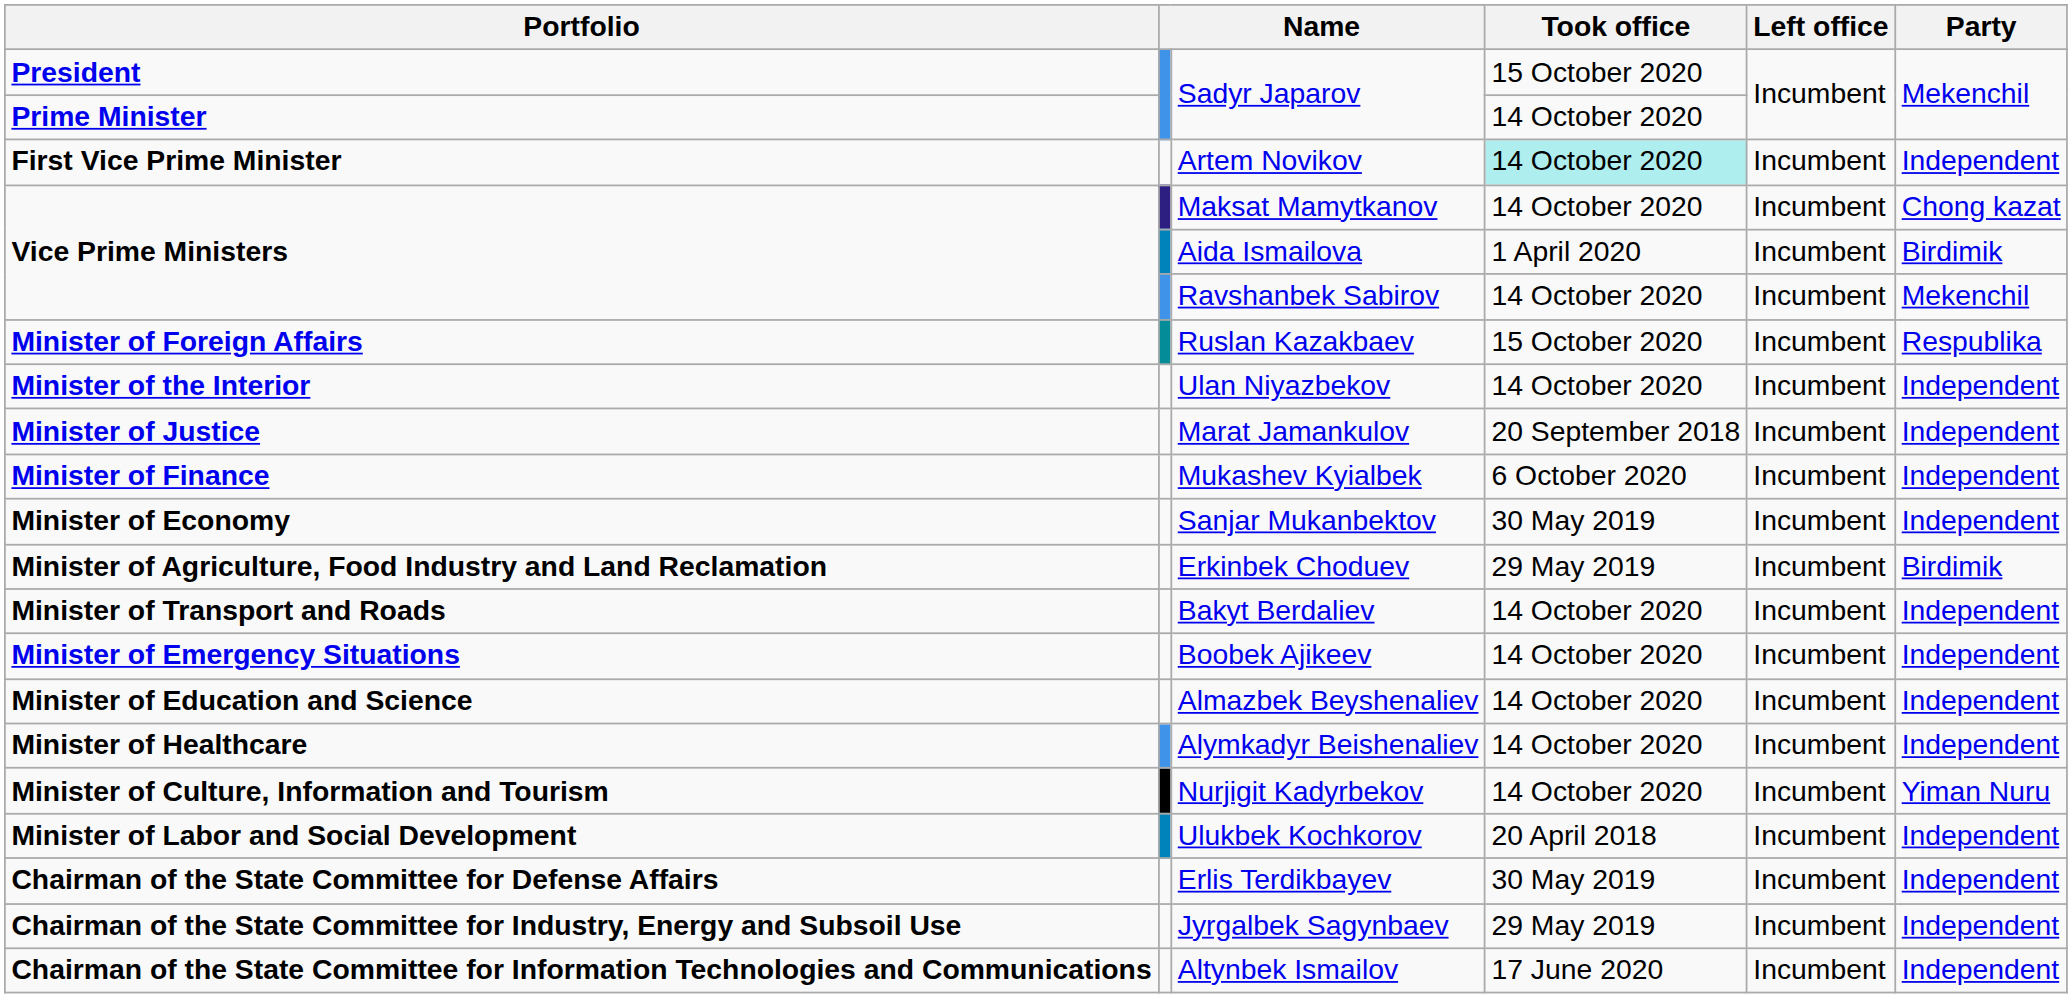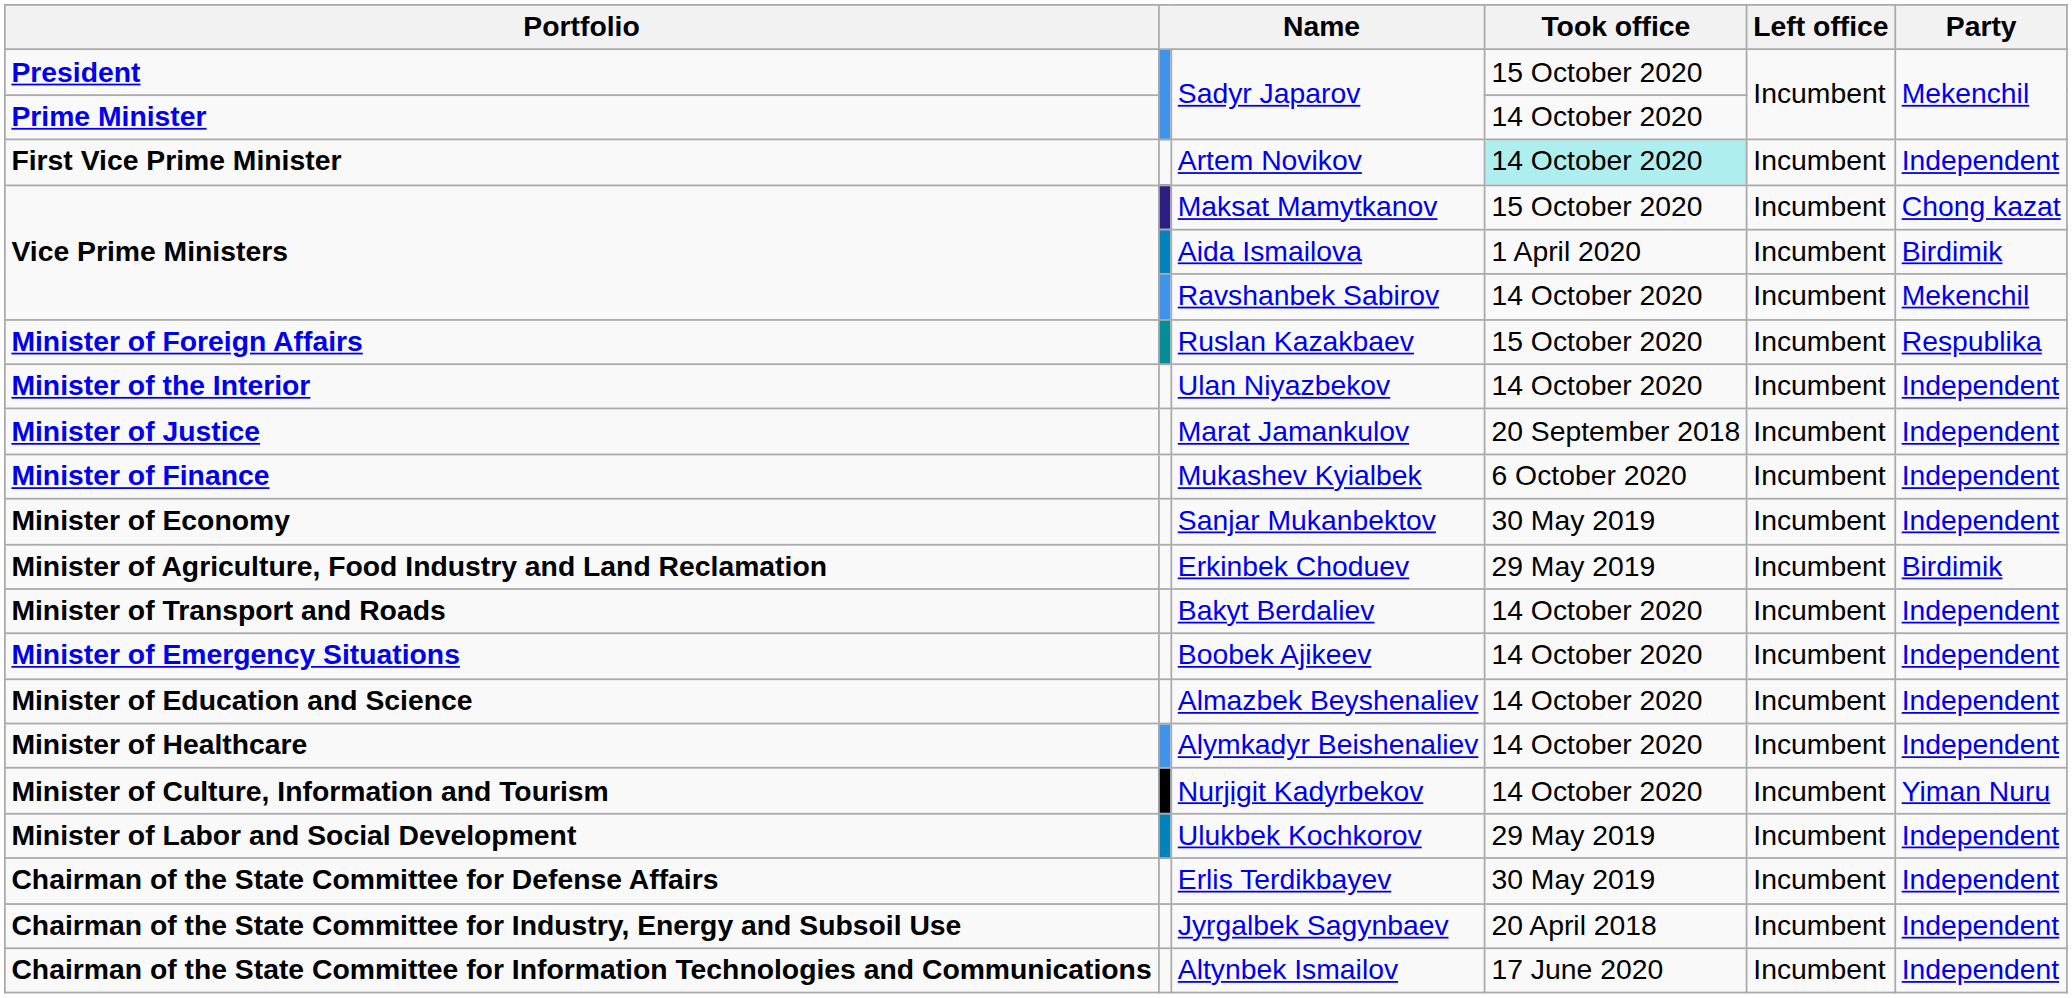(1597, 206) 14 October 2020 -> (1597, 206) 15 October 2020
(1574, 835) 20 April 2018 -> (1573, 835) 29 May 2019
(1573, 925) 29 May 2019 -> (1574, 925) 20 April 2018
